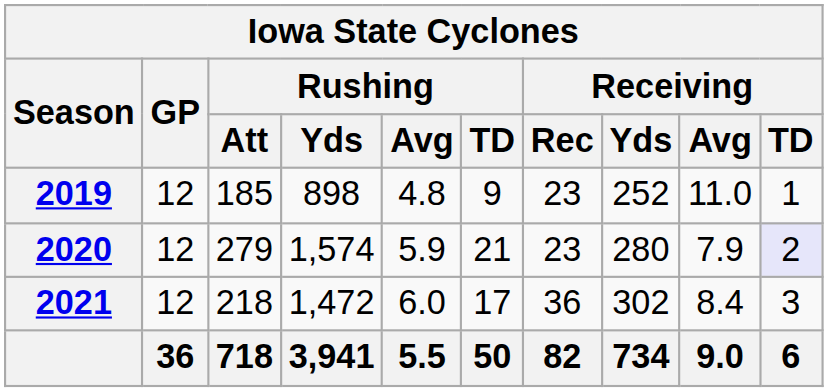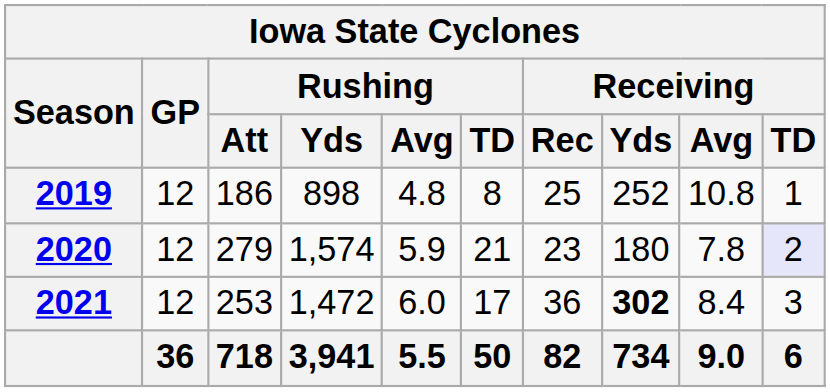(244, 194) 185 -> (244, 194) 186
(492, 194) 9 -> (492, 194) 8
(562, 194) 23 -> (562, 194) 25
(720, 194) 11.0 -> (721, 194) 10.8
(641, 248) 280 -> (641, 248) 180
(720, 248) 7.9 -> (721, 248) 7.8
(244, 303) 218 -> (244, 303) 253
(641, 303) normal -> (641, 303) bold
